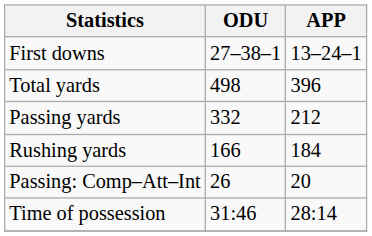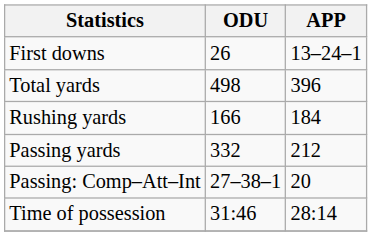(246, 53) 27–38–1 -> (220, 53) 26
rows swapped: (68, 149) <-> (65, 117)
(220, 182) 26 -> (246, 182) 27–38–1
